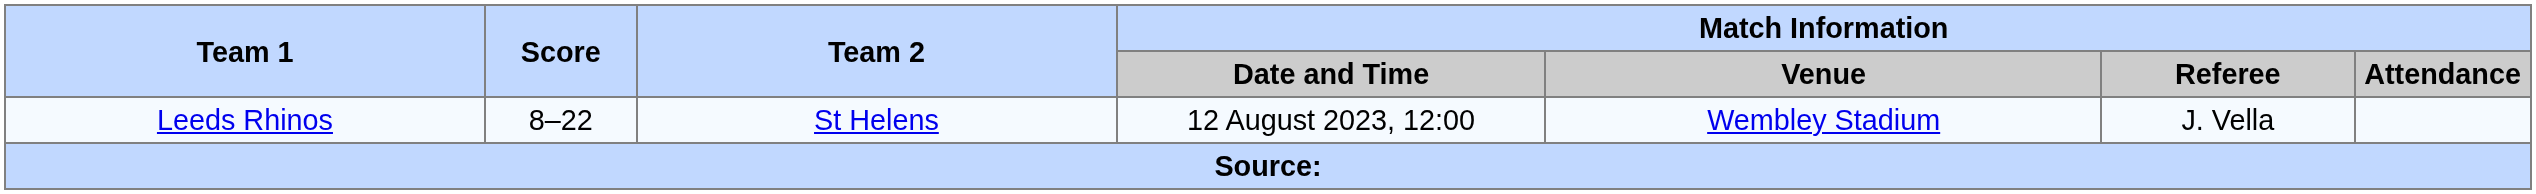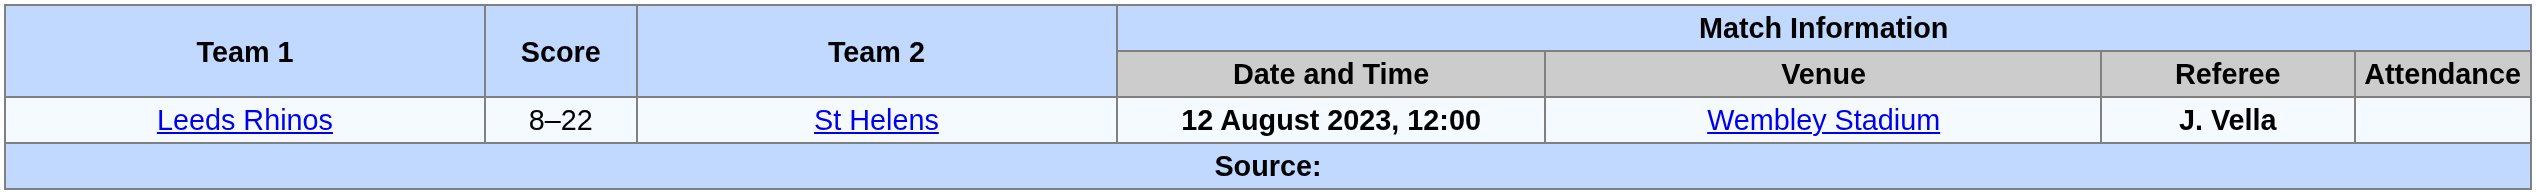(1331, 120) normal -> (1331, 120) bold
(2228, 120) normal -> (2228, 120) bold
